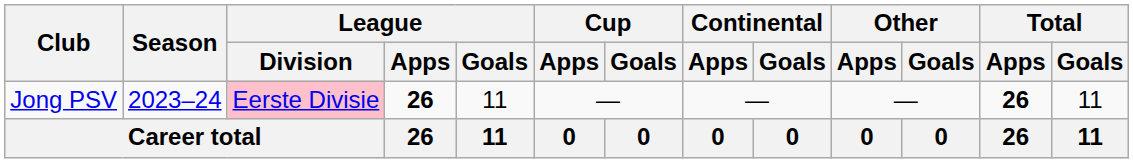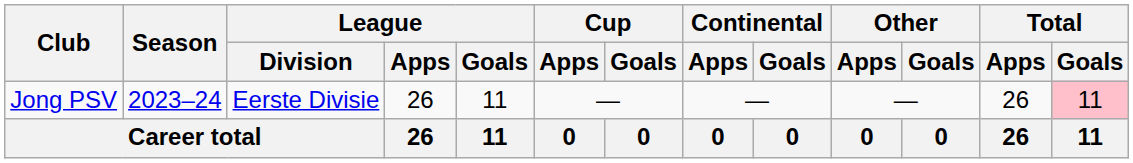(306, 99) pink background -> (306, 99) no background
(420, 99) bold -> (420, 99) normal
(1016, 99) bold -> (1016, 99) normal
(1090, 99) no background -> (1090, 99) pink background
